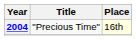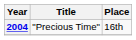(114, 27) lightyellow background -> (114, 27) no background
